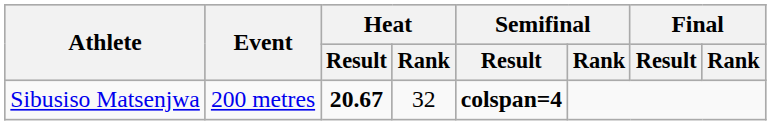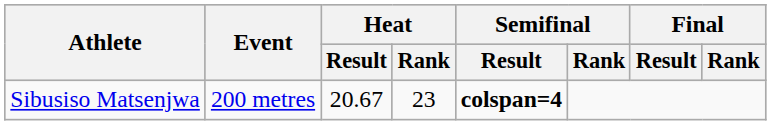(356, 100) bold -> (356, 100) normal
(424, 100) 32 -> (424, 100) 23
